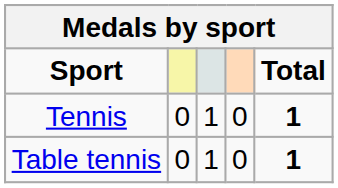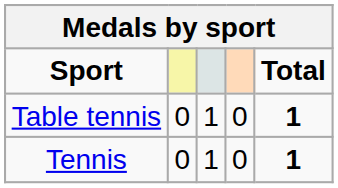rows swapped: (86, 159) <-> (86, 115)
